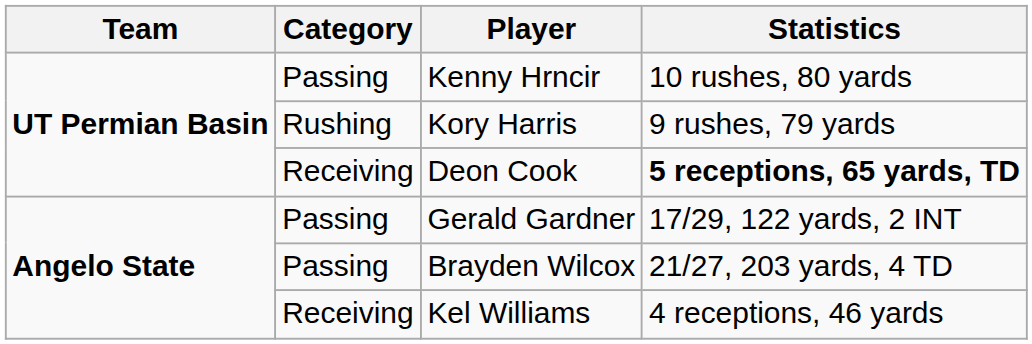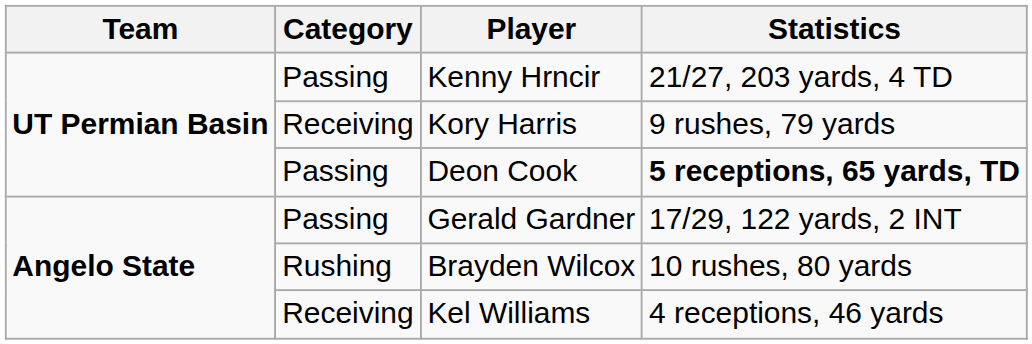(780, 76) 10 rushes, 80 yards -> (801, 76) 21/27, 203 yards, 4 TD
(337, 124) Rushing -> (348, 124) Receiving
(348, 171) Receiving -> (335, 171) Passing
(335, 266) Passing -> (337, 266) Rushing
(801, 266) 21/27, 203 yards, 4 TD -> (780, 266) 10 rushes, 80 yards
